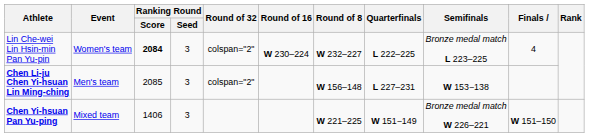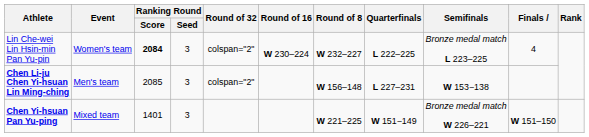(152, 115) 1406 -> (152, 115) 1401
